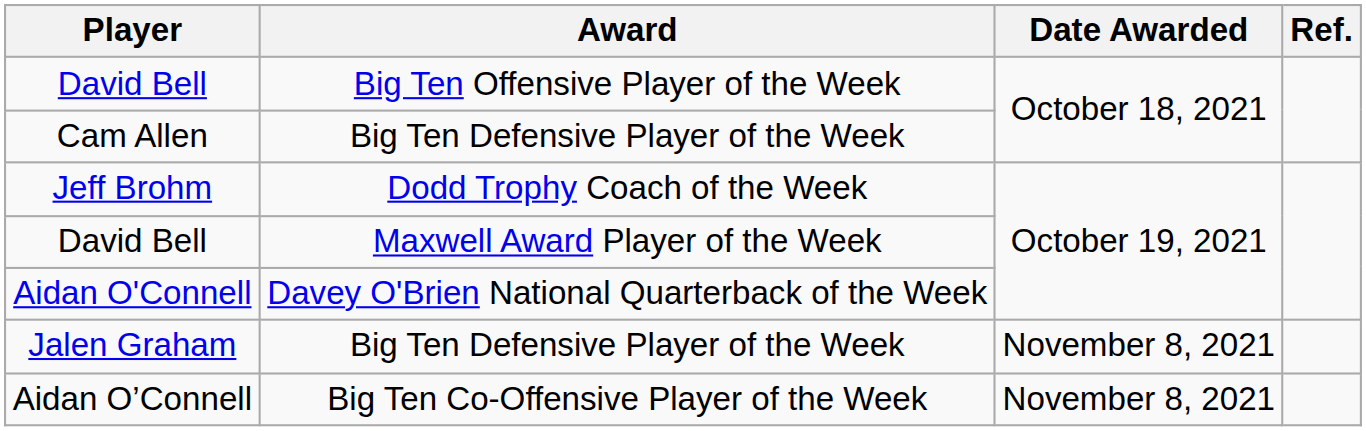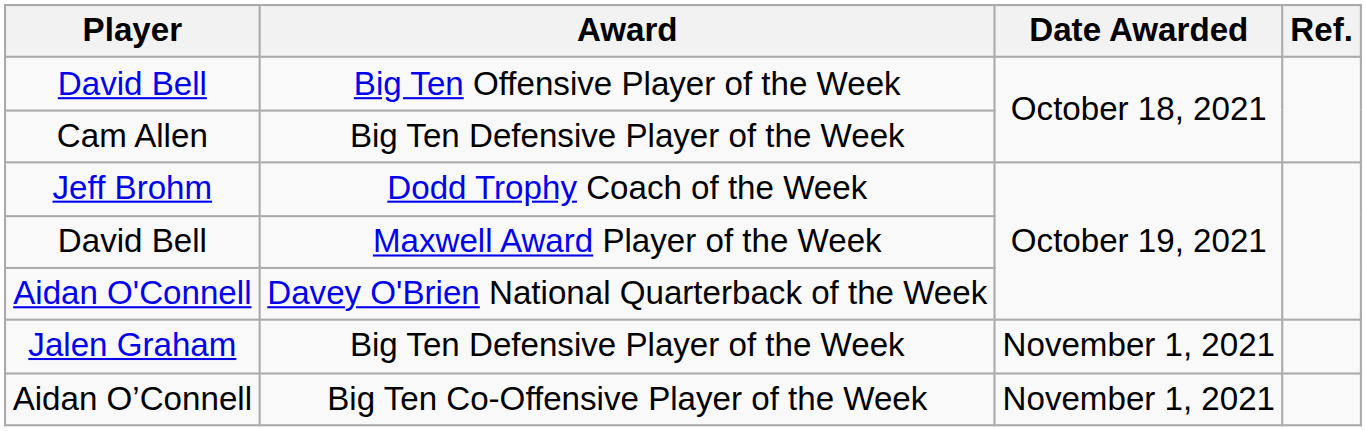(1139, 345) November 8, 2021 -> (1139, 345) November 1, 2021
(1139, 398) November 8, 2021 -> (1139, 398) November 1, 2021
